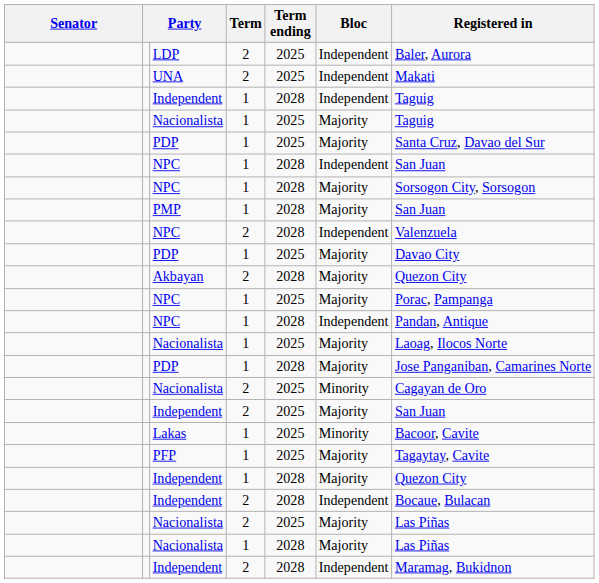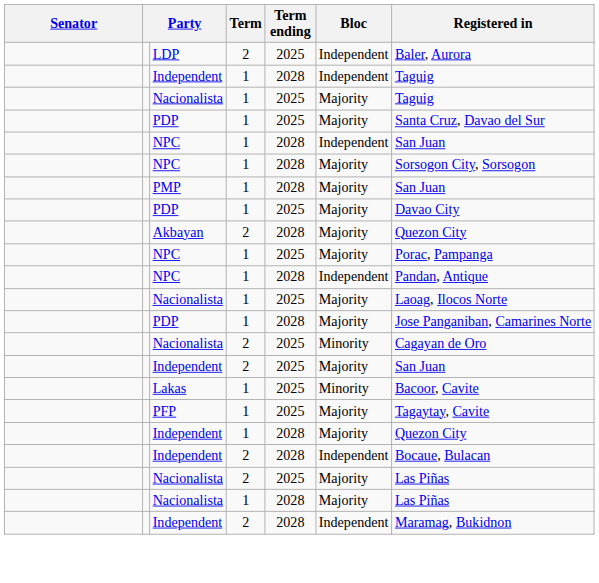- row: (168, 76)
- row: (166, 232)
